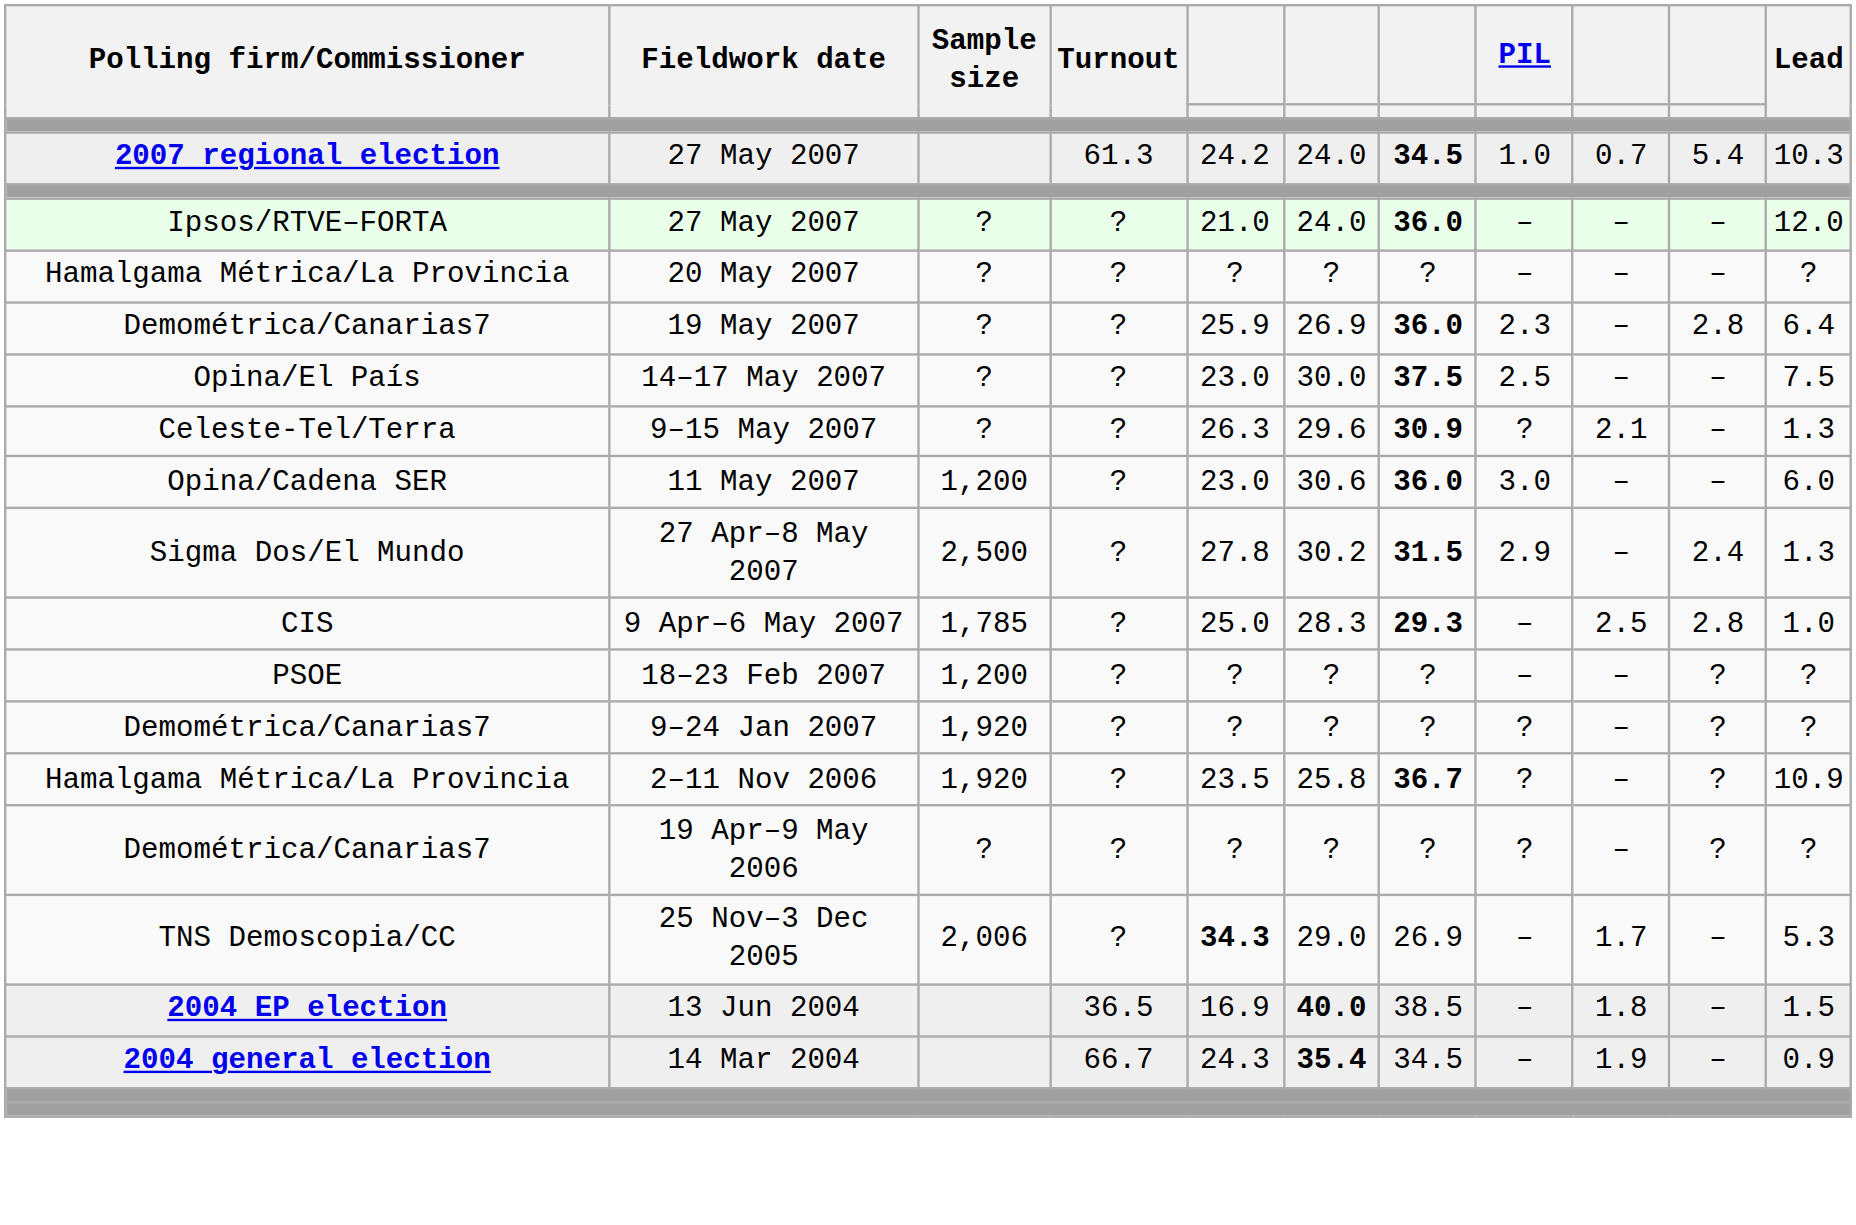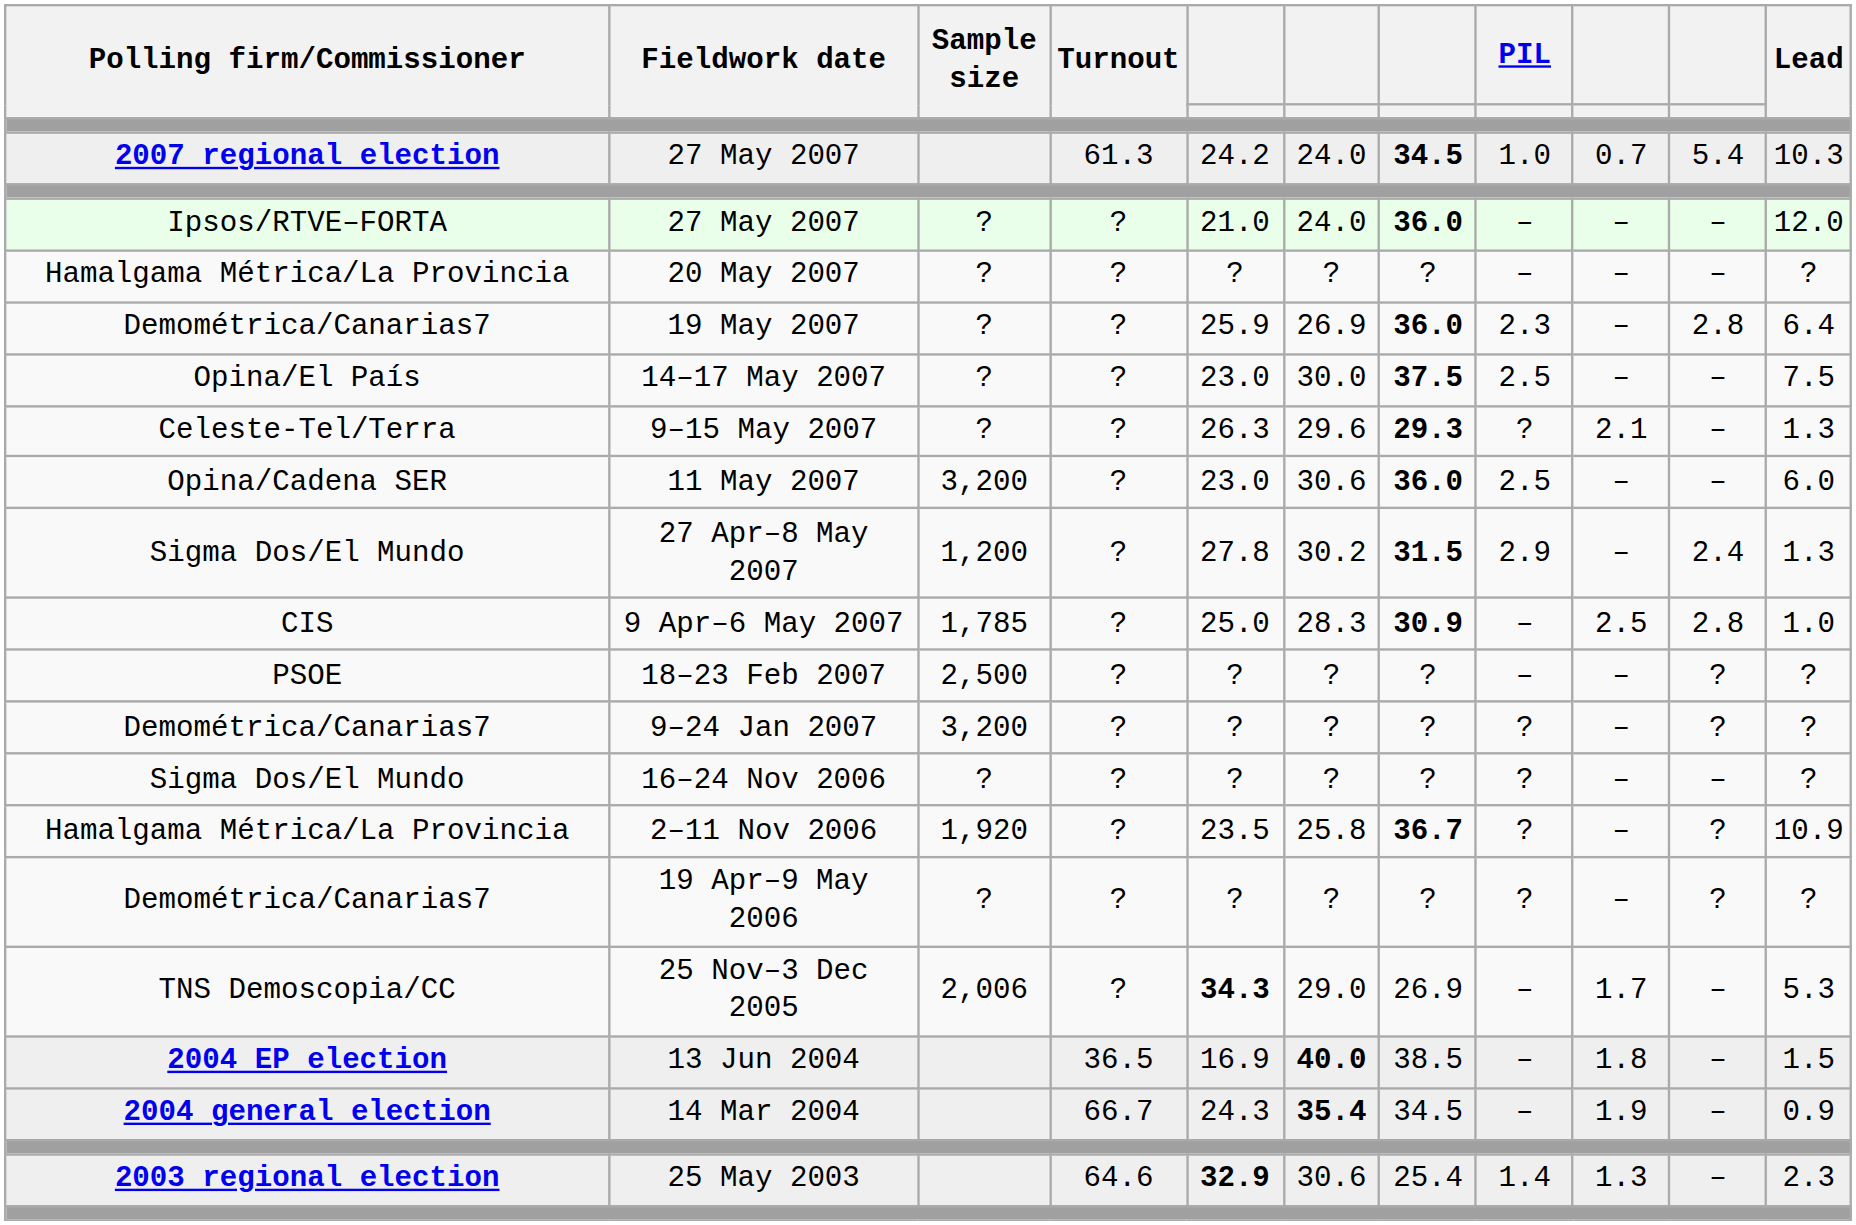(1428, 431) 30.9 -> (1428, 431) 29.3
(984, 483) 1,200 -> (984, 483) 3,200
(1525, 483) 3.0 -> (1525, 483) 2.5
(984, 554) 2,500 -> (984, 554) 1,200
(1428, 625) 29.3 -> (1428, 625) 30.9
(984, 676) 1,200 -> (984, 676) 2,500
(984, 728) 1,920 -> (984, 728) 3,200
+ row: (307, 780)
+ row: (307, 1180)
